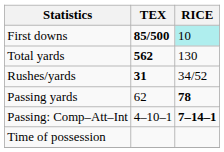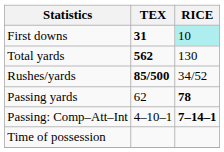(152, 35) 85/500 -> (140, 35) 31
(140, 76) 31 -> (152, 76) 85/500
